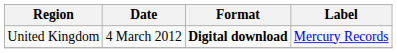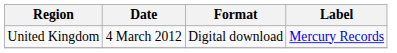(238, 36) bold -> (236, 36) normal
